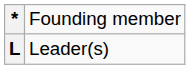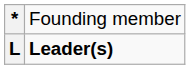(69, 49) normal -> (71, 49) bold
